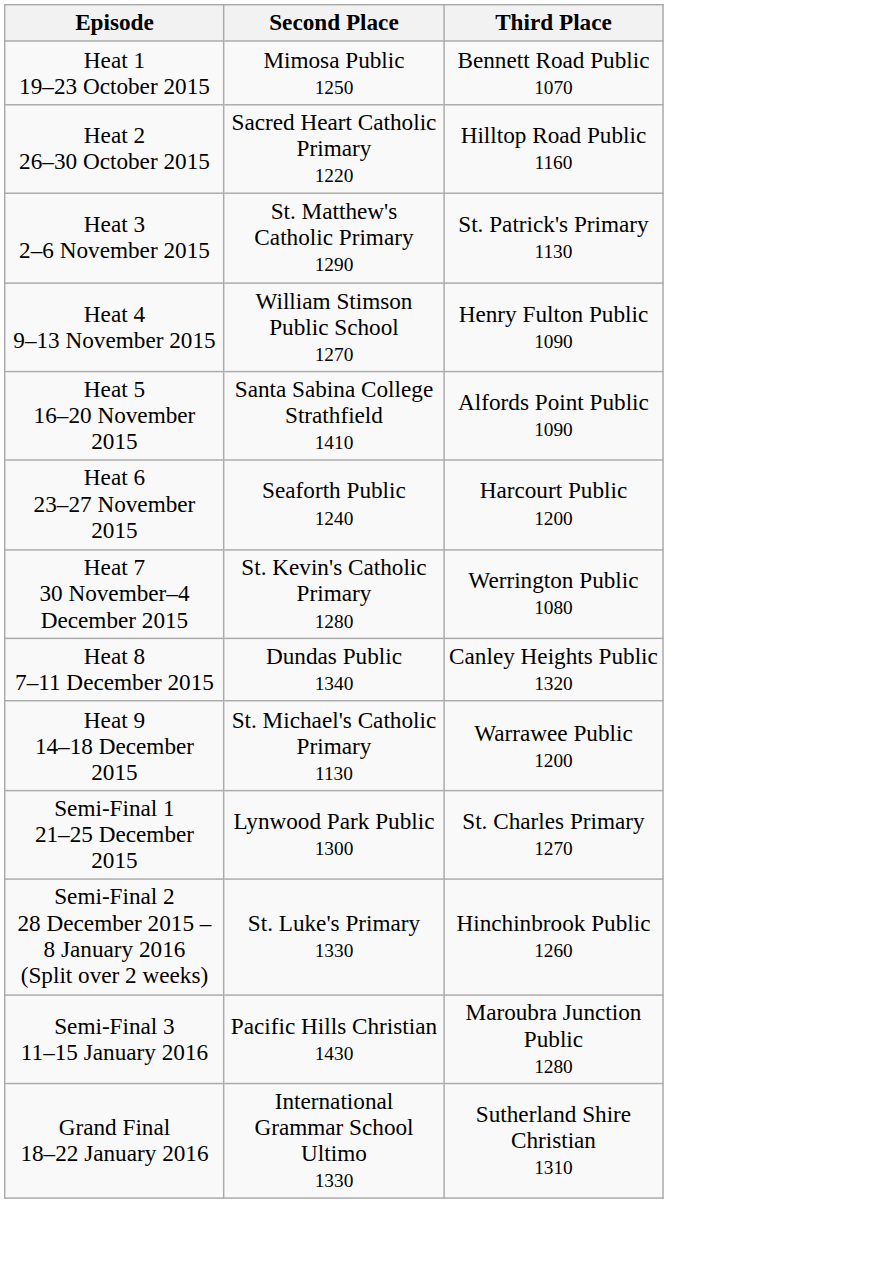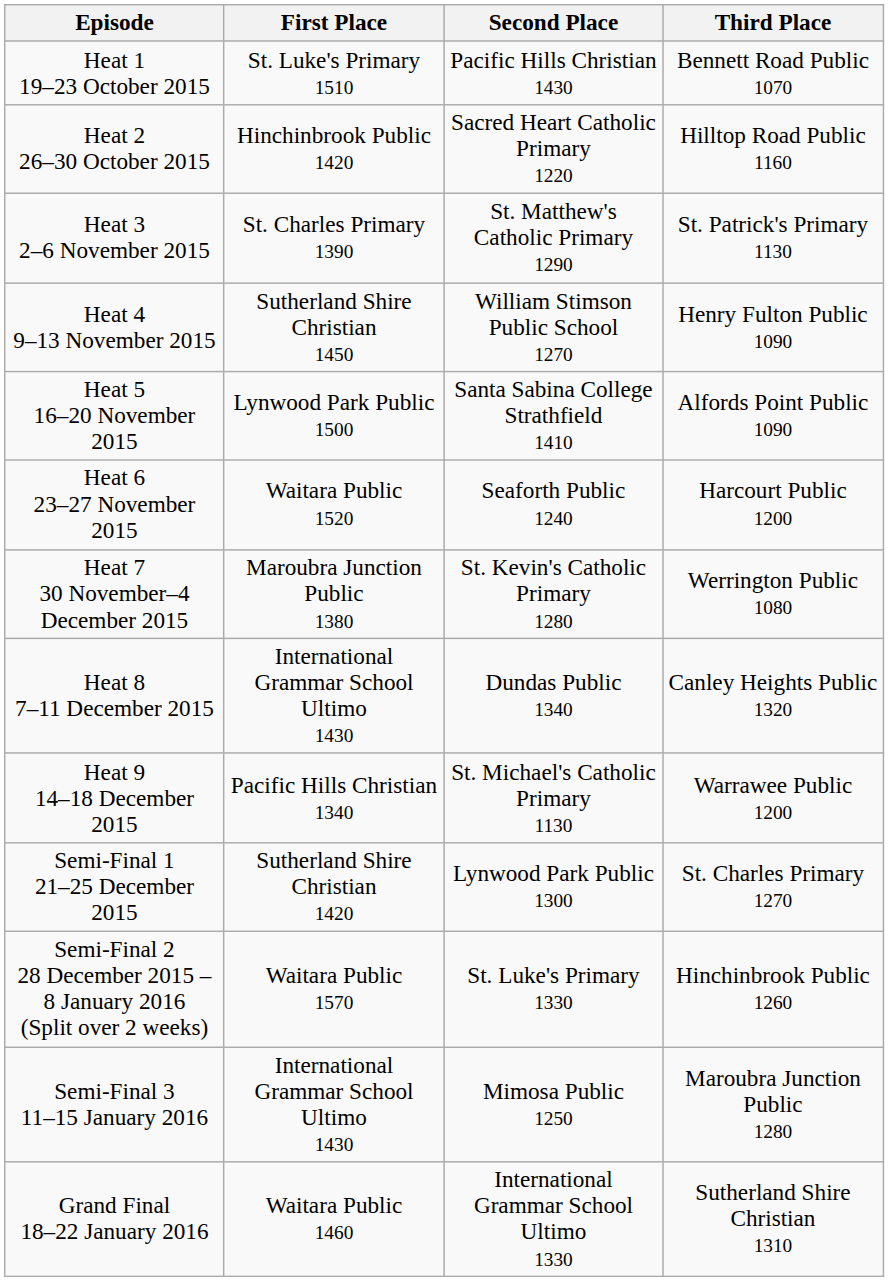+ column: (334, 22)
(334, 72) Mimosa Public 1250 -> (553, 72) Pacific Hills Christian 1430
(334, 1038) Pacific Hills Christian 1430 -> (553, 1103) Mimosa Public 1250
